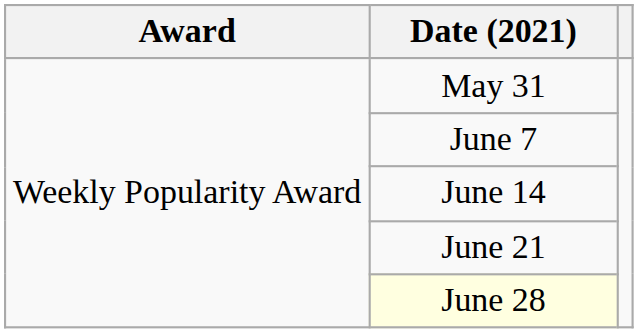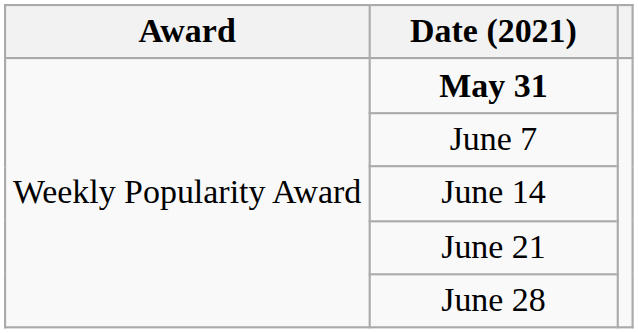(493, 85) normal -> (493, 85) bold
(493, 300) lightyellow background -> (493, 300) no background
